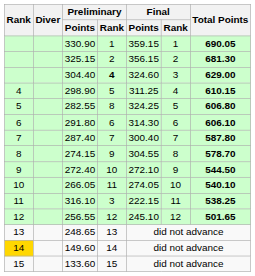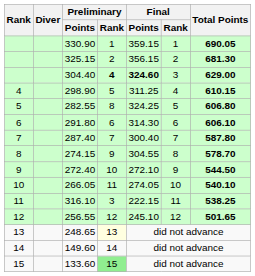(144, 75) normal -> (144, 75) bold
(112, 232) no background -> (112, 232) lightyellow background
(19, 248) gold background -> (19, 248) no background
(112, 264) no background -> (112, 264) lightgreen background
